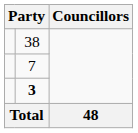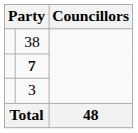(32, 66) normal -> (32, 66) bold
(32, 90) bold -> (32, 90) normal
